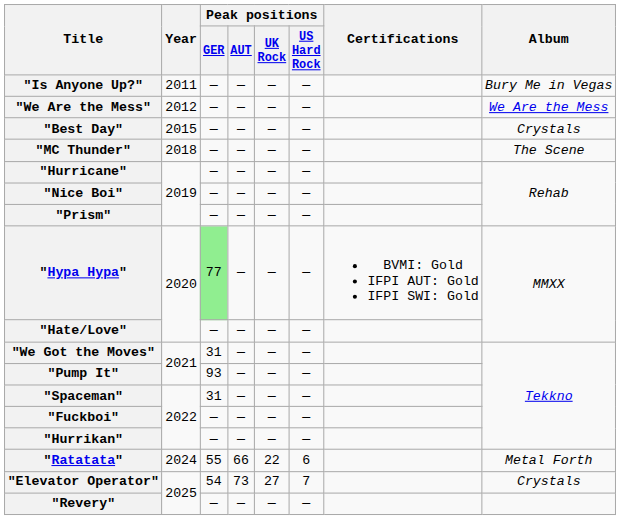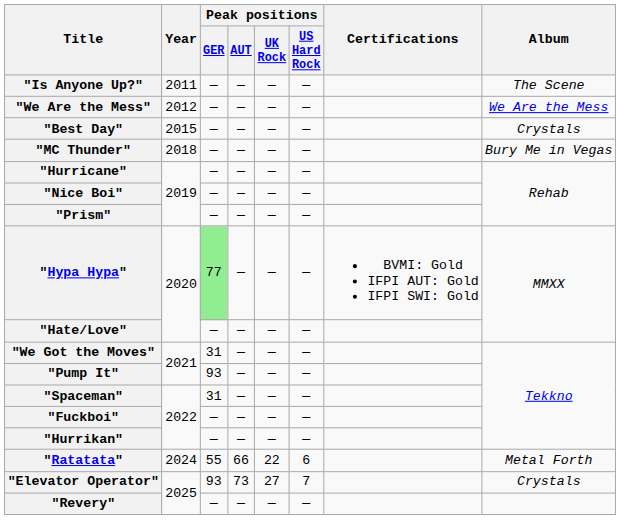(549, 86) Bury Me in Vegas -> (549, 86) The Scene
(549, 150) The Scene -> (549, 150) Bury Me in Vegas
(214, 482) 54 -> (214, 482) 93
